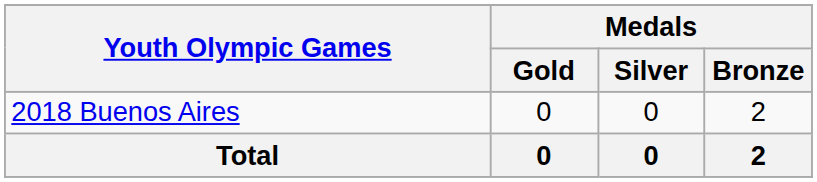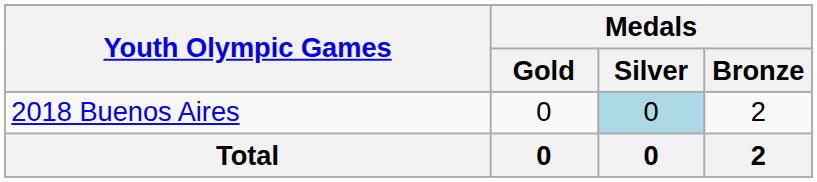(651, 112) no background -> (651, 112) lightblue background
